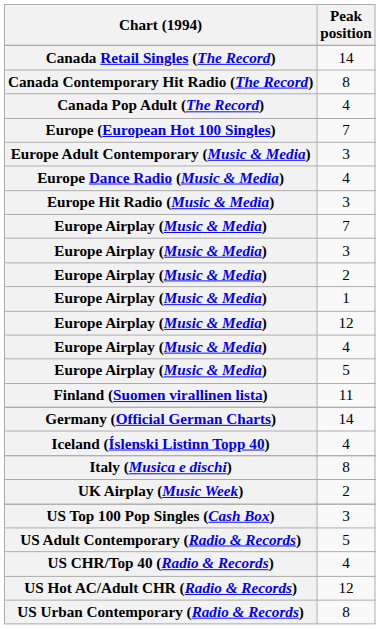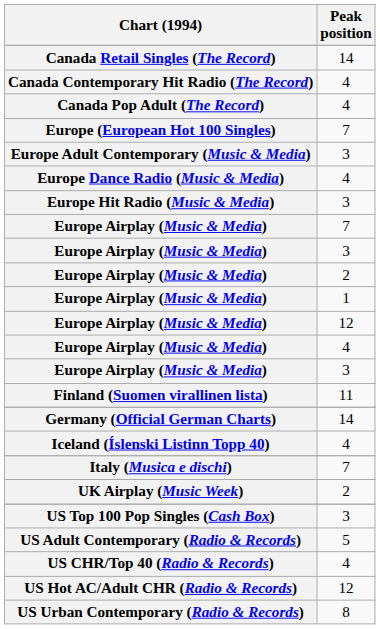(346, 81) 8 -> (346, 81) 4
(346, 371) 5 -> (346, 371) 3
(346, 467) 8 -> (346, 467) 7
